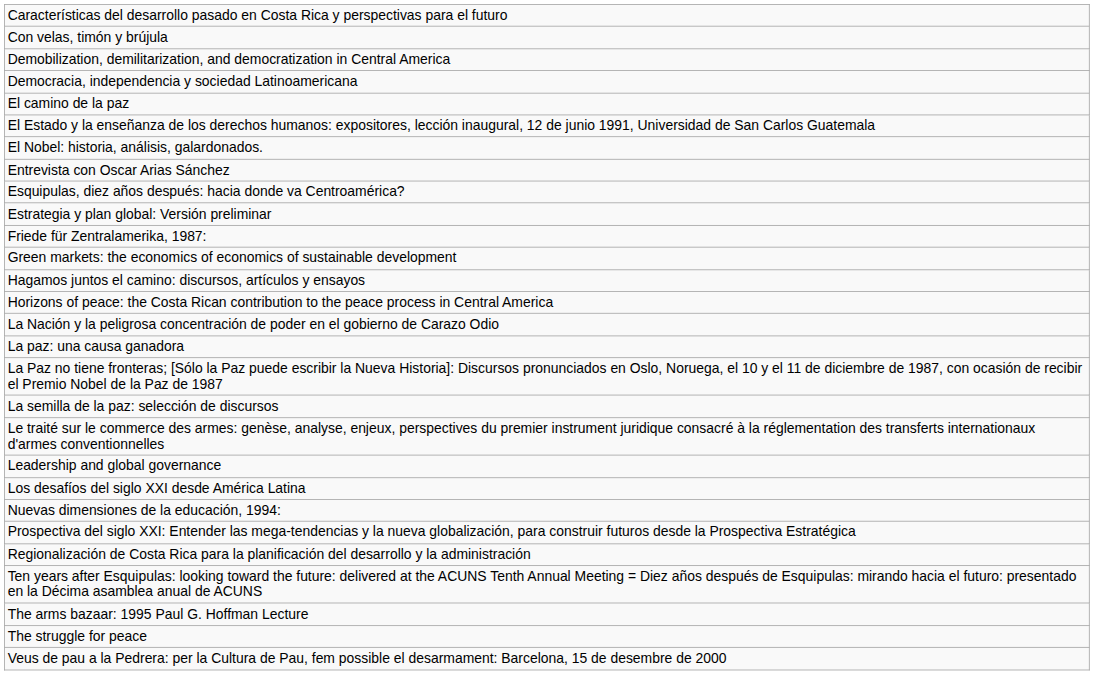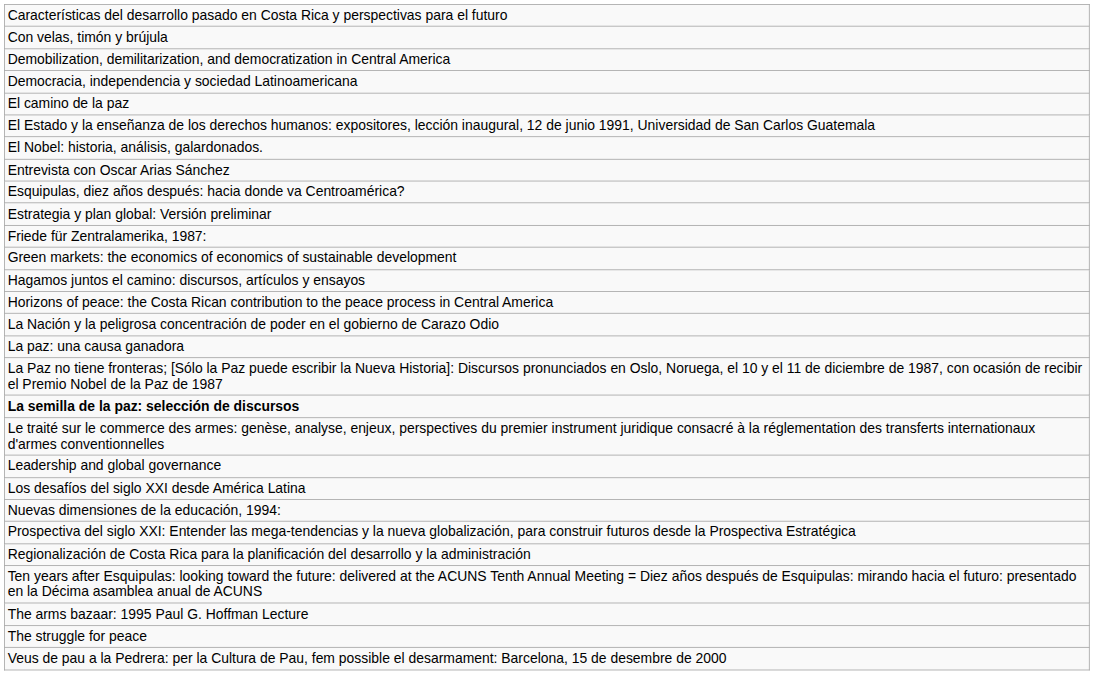(143, 406) normal -> (153, 406) bold
